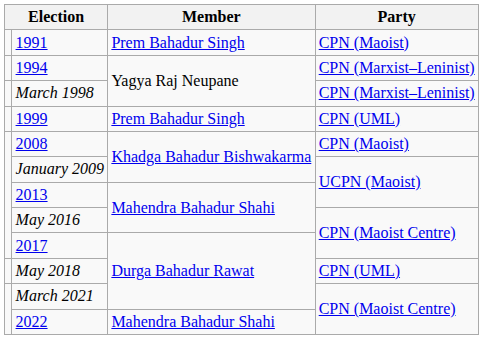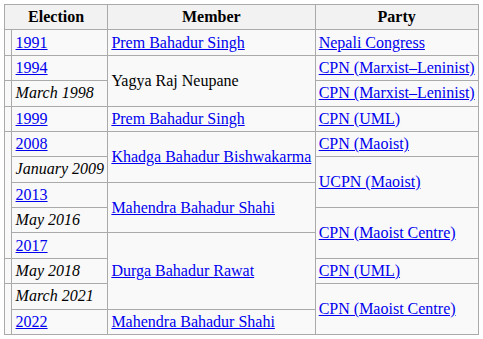(364, 42) CPN (Maoist) -> (372, 42) Nepali Congress
